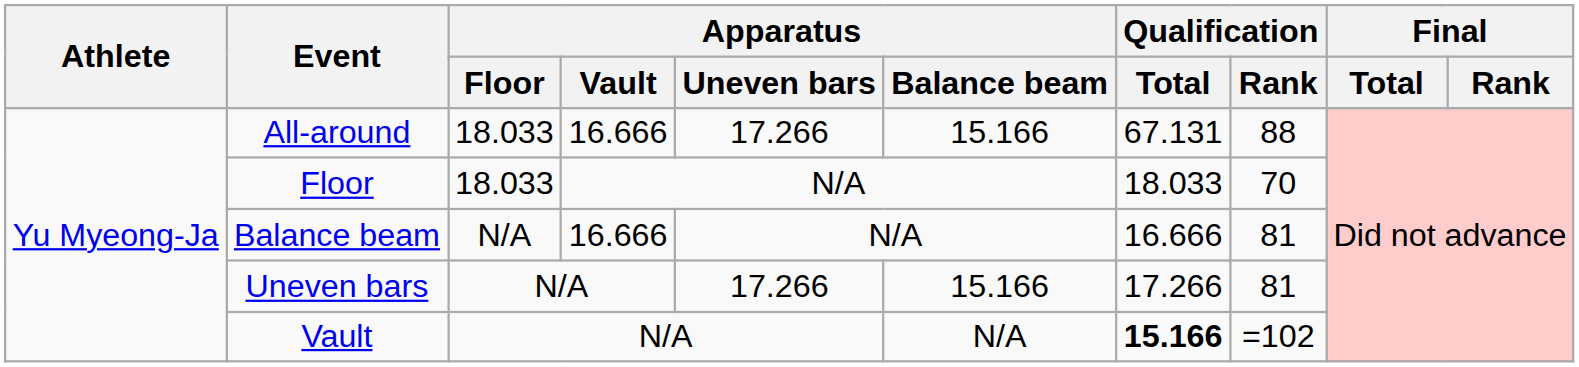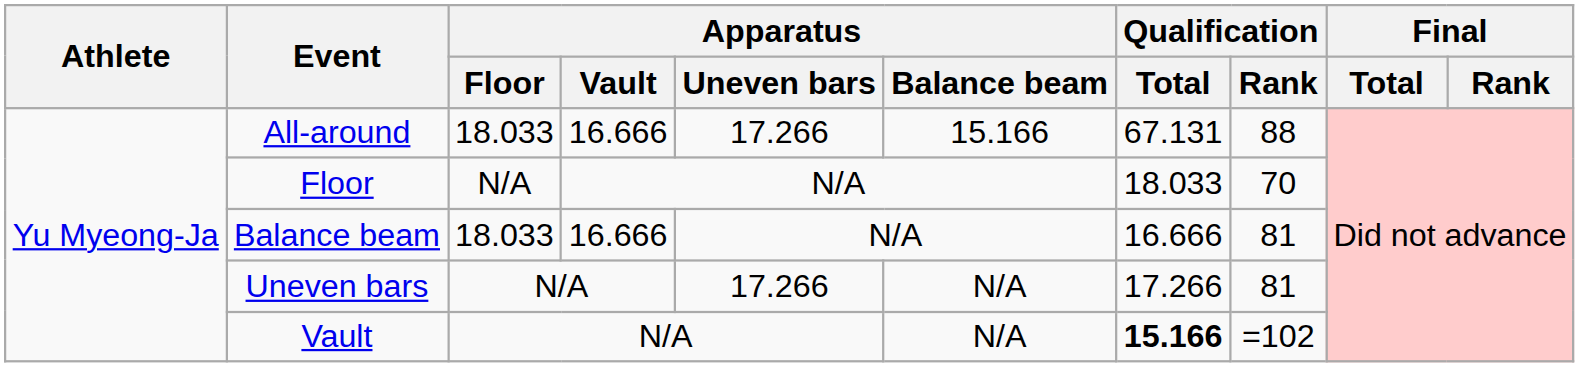(504, 184) 18.033 -> (504, 184) N/A
(504, 235) N/A -> (504, 235) 18.033
(1000, 286) 15.166 -> (1000, 286) N/A
